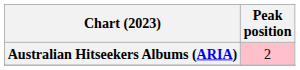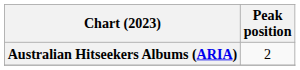(268, 53) pink background -> (268, 53) no background
